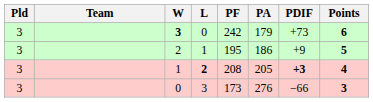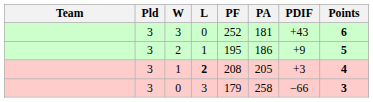columns swapped: (100, 13) <-> (19, 13)
(178, 32) bold -> (178, 32) normal
(233, 32) 242 -> (233, 32) 252
(263, 32) 179 -> (263, 32) 181
(299, 32) +73 -> (299, 32) +43
(299, 69) bold -> (299, 69) normal
(233, 87) 173 -> (233, 87) 179
(263, 87) 276 -> (263, 87) 258
